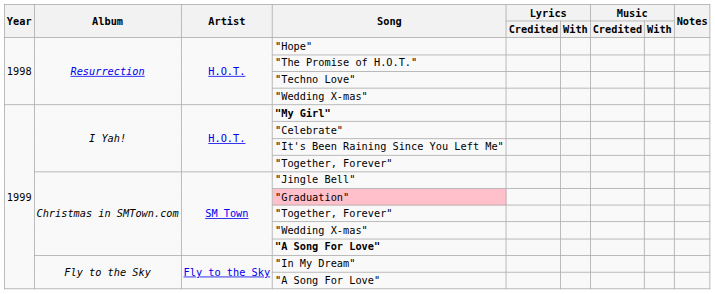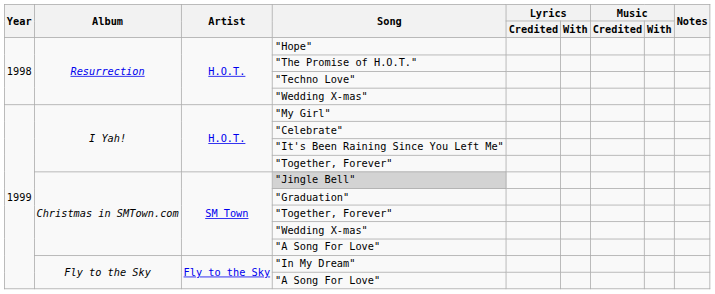(303, 113) bold -> (303, 113) normal
(315, 180) no background -> (315, 180) lightgrey background
(312, 197) pink background -> (312, 197) no background
(328, 247) bold -> (328, 247) normal
